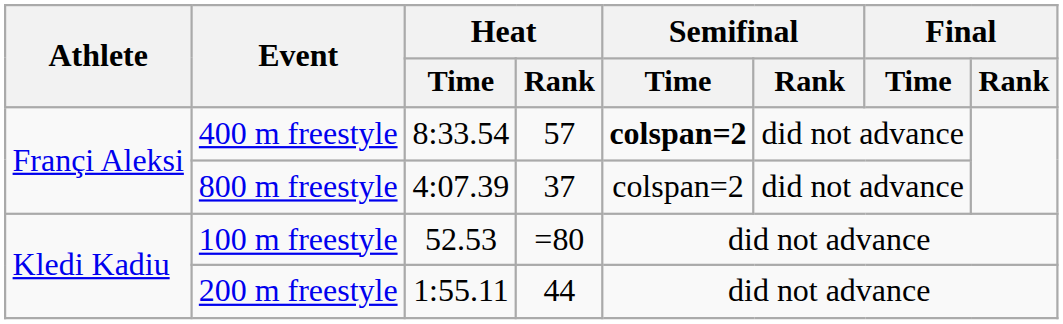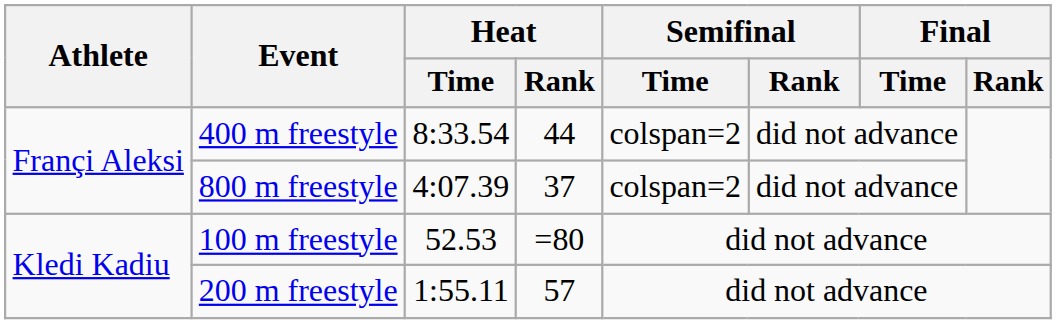(559, 133) 57 -> (559, 133) 44
(678, 133) bold -> (675, 133) normal
(559, 292) 44 -> (559, 292) 57
